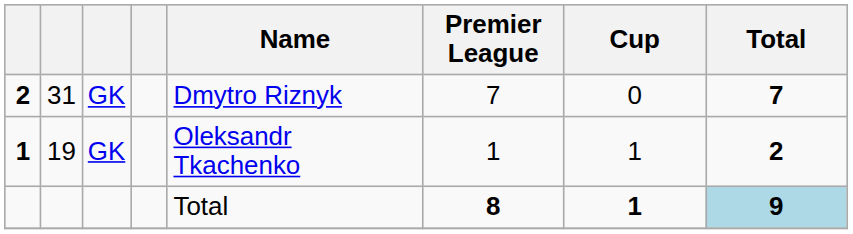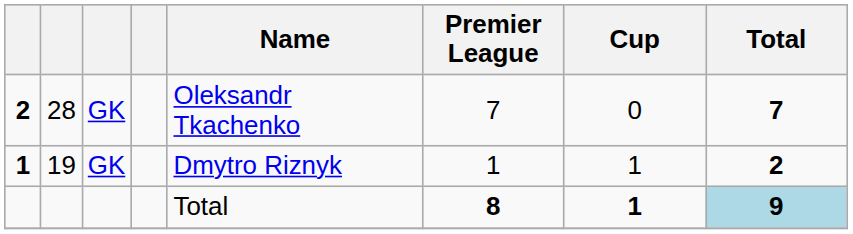(61, 95) 31 -> (61, 109) 28
(258, 95) Dmytro Riznyk -> (237, 109) Oleksandr Tkachenko
(237, 151) Oleksandr Tkachenko -> (258, 165) Dmytro Riznyk
